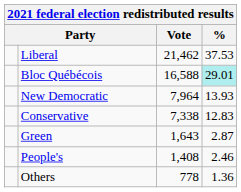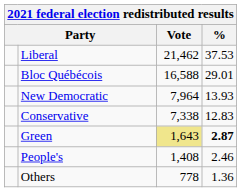(219, 75) paleturquoise background -> (219, 75) no background
(185, 136) no background -> (185, 136) khaki background
(222, 136) normal -> (222, 136) bold
